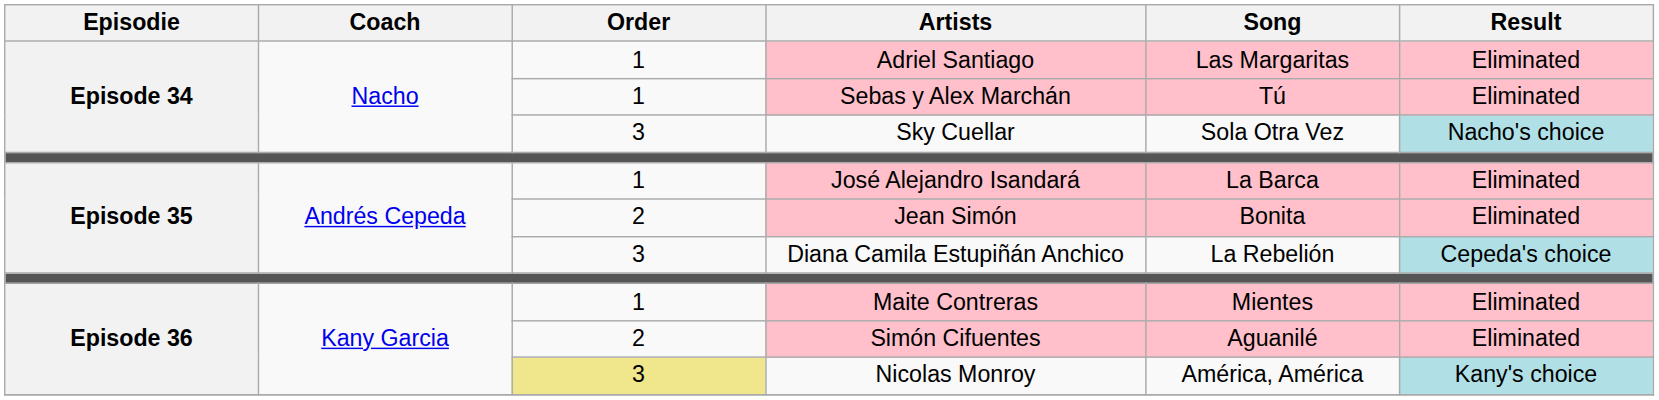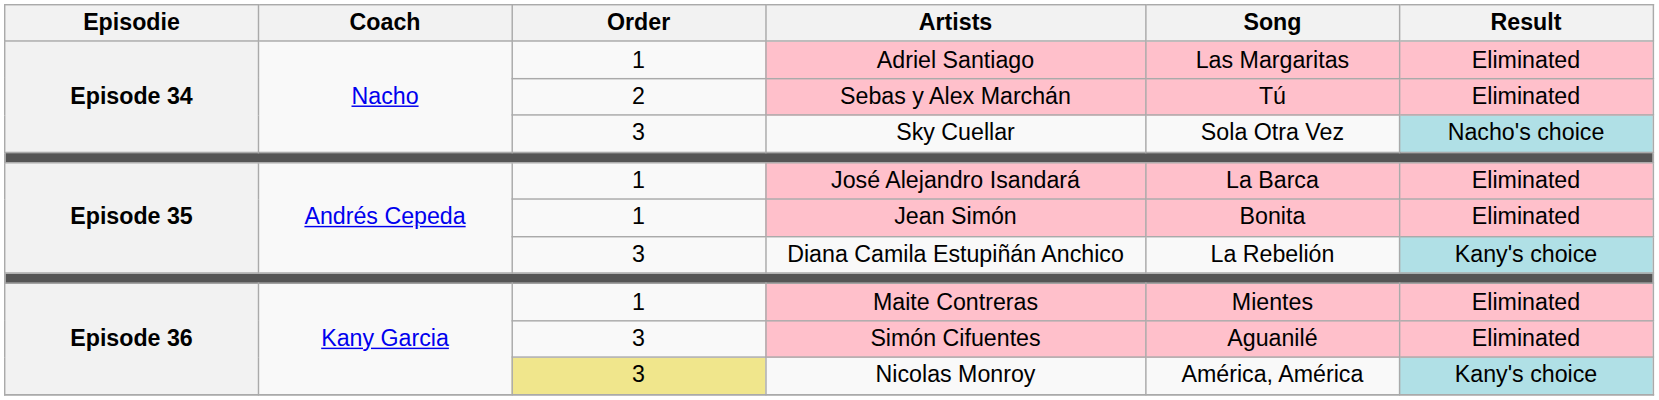(639, 96) 1 -> (639, 96) 2
(639, 217) 2 -> (639, 217) 1
(1526, 254) Cepeda's choice -> (1526, 254) Kany's choice
(639, 338) 2 -> (639, 338) 3
